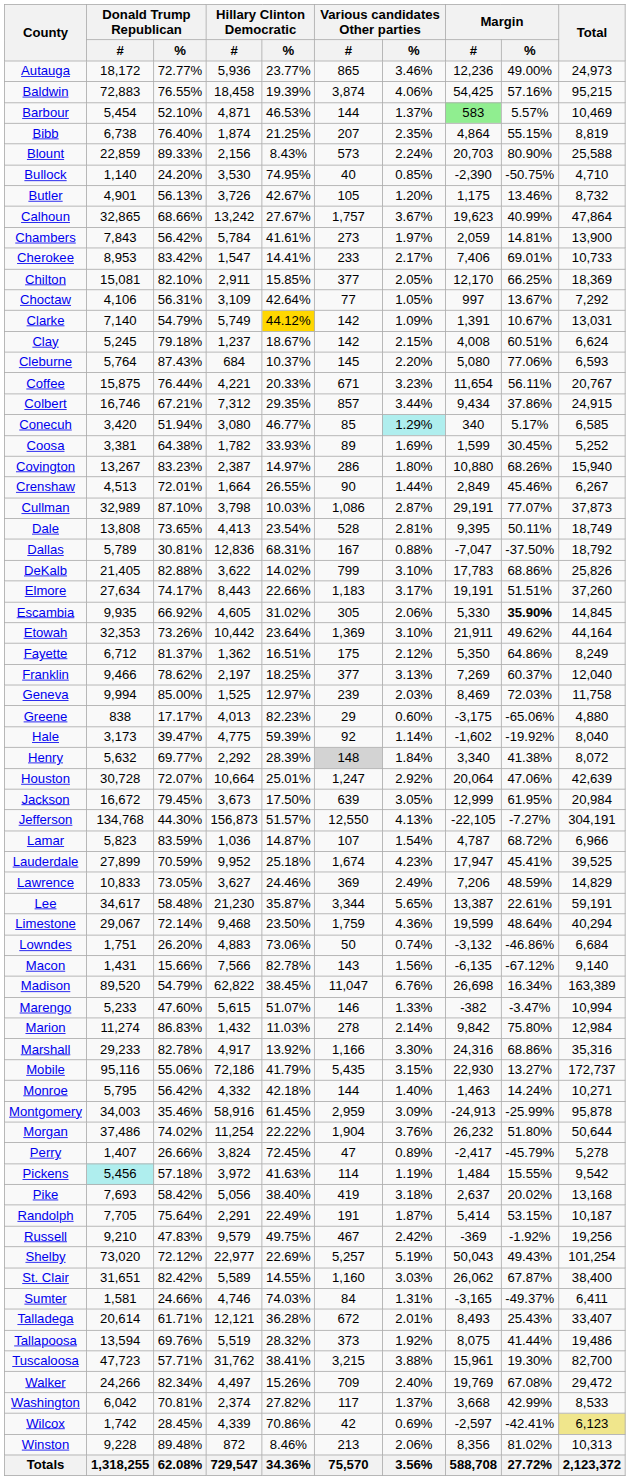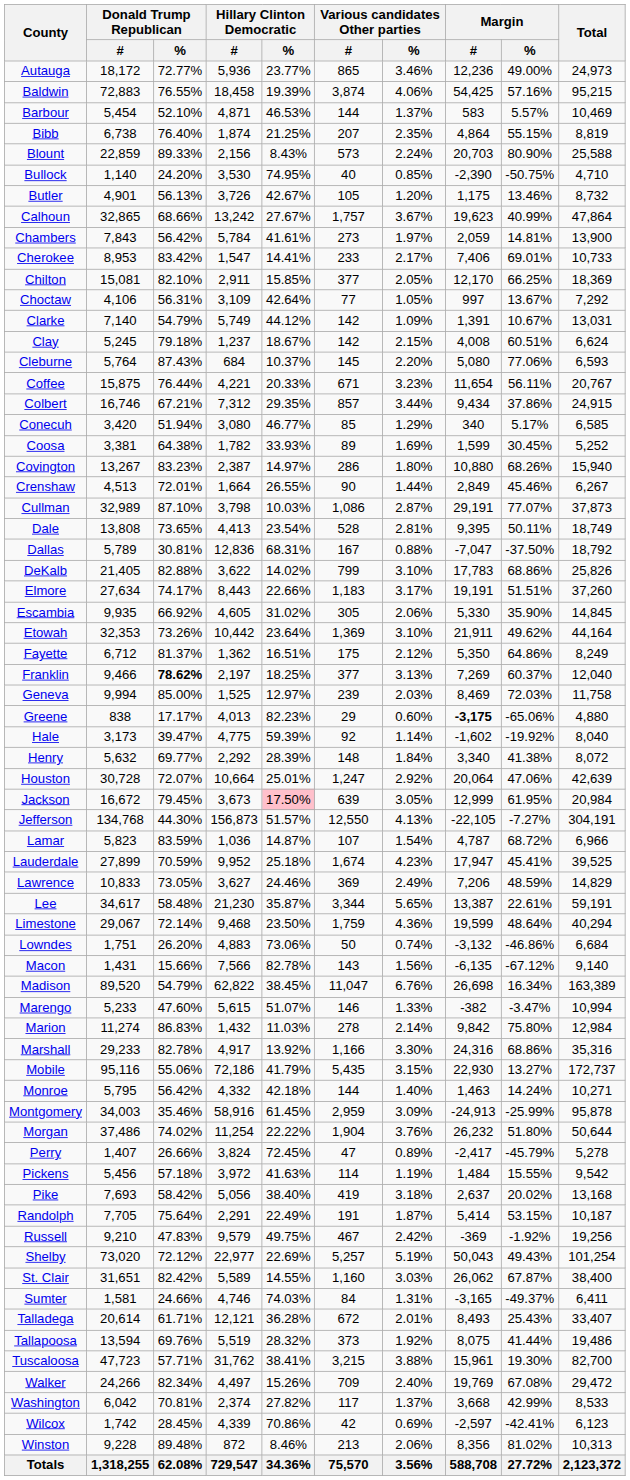(473, 112) lightgreen background -> (473, 112) no background
(288, 320) gold background -> (288, 320) no background
(414, 425) paleturquoise background -> (414, 425) no background
(530, 612) bold -> (530, 612) normal
(180, 674) normal -> (180, 674) bold
(473, 716) normal -> (473, 716) bold
(348, 757) lightgrey background -> (348, 757) no background
(288, 799) no background -> (288, 799) pink background
(120, 1174) paleturquoise background -> (120, 1174) no background
(592, 1423) khaki background -> (592, 1423) no background
